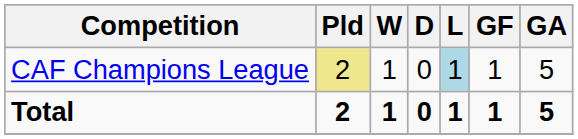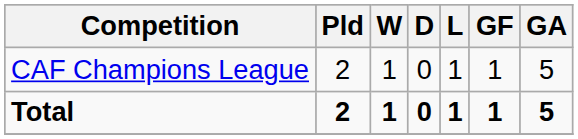(343, 69) khaki background -> (343, 69) no background
(455, 69) lightblue background -> (455, 69) no background
